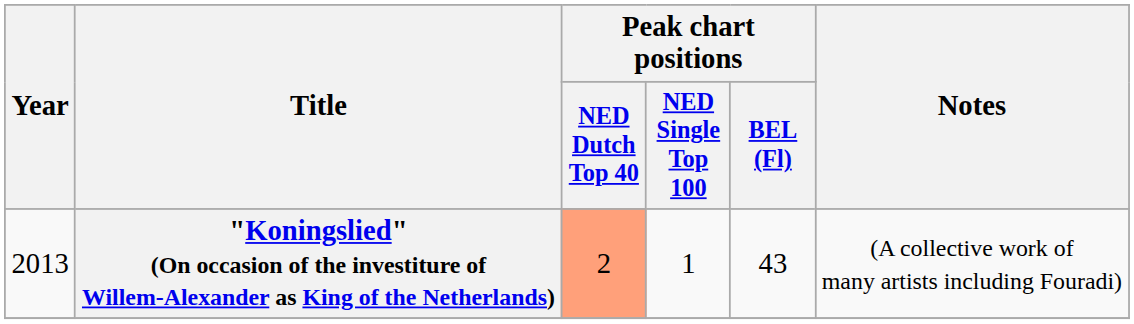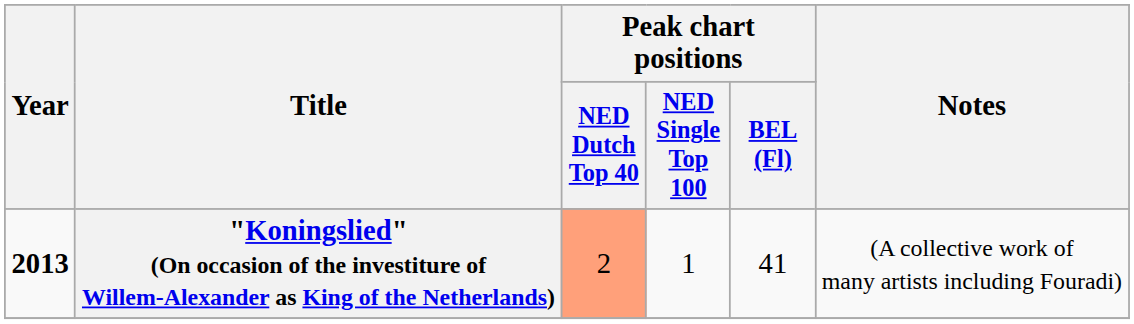(40, 263) normal -> (40, 263) bold
(773, 263) 43 -> (773, 263) 41
